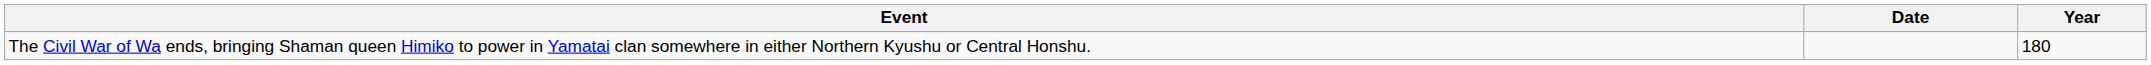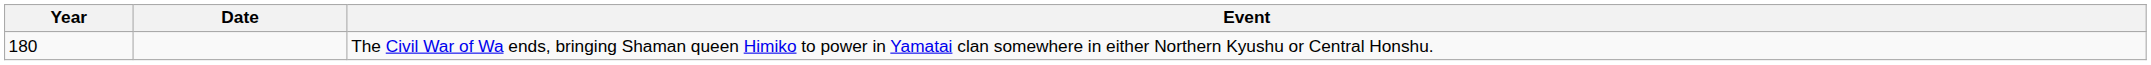columns swapped: (2082, 18) <-> (904, 18)
